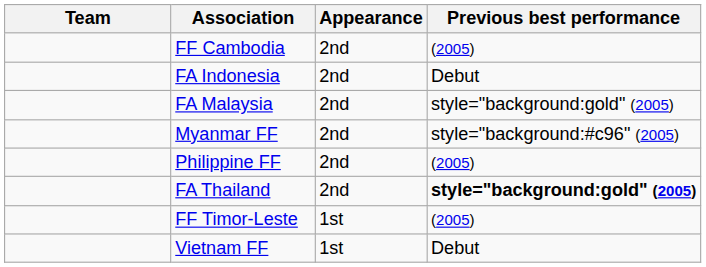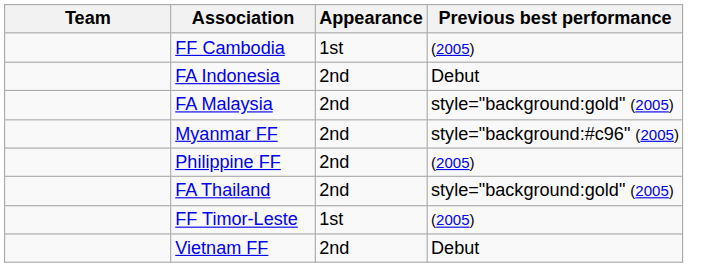(334, 47) 2nd -> (331, 47) 1st
(564, 190) bold -> (552, 190) normal
(331, 248) 1st -> (334, 248) 2nd
